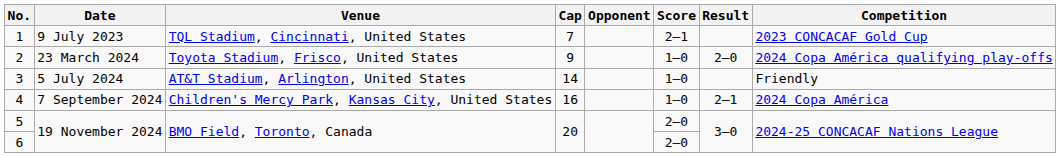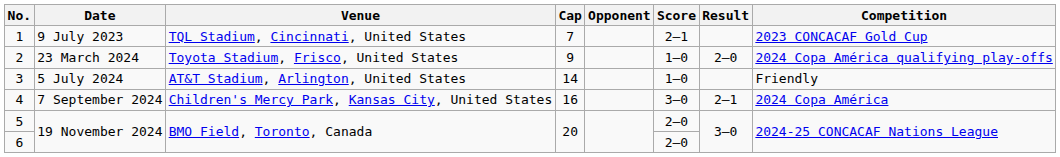(676, 100) 1–0 -> (676, 100) 3–0
